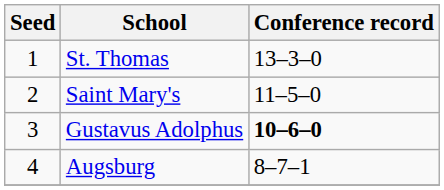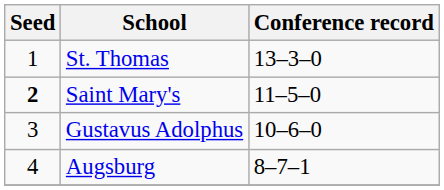(33, 94) normal -> (33, 94) bold
(288, 130) bold -> (288, 130) normal
